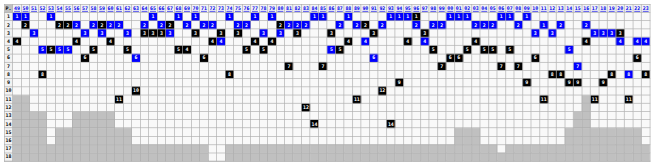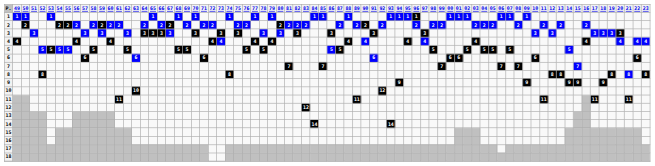(544, 25) 1 -> (544, 25) 2
(187, 50) 4 -> (187, 50) 5
